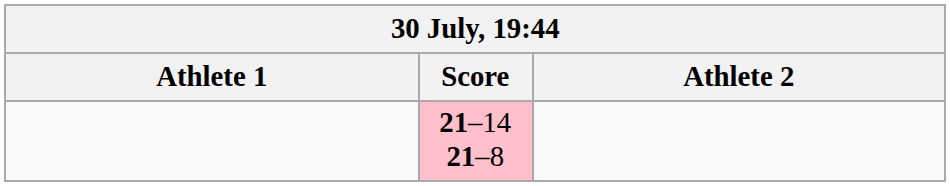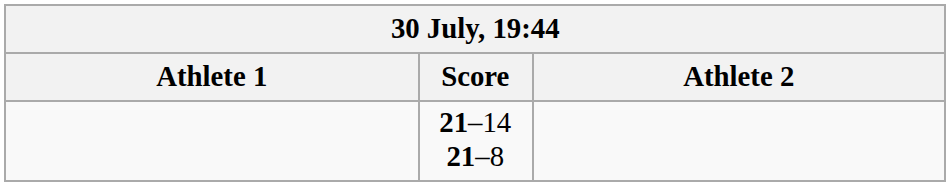(475, 140) pink background -> (475, 140) no background
